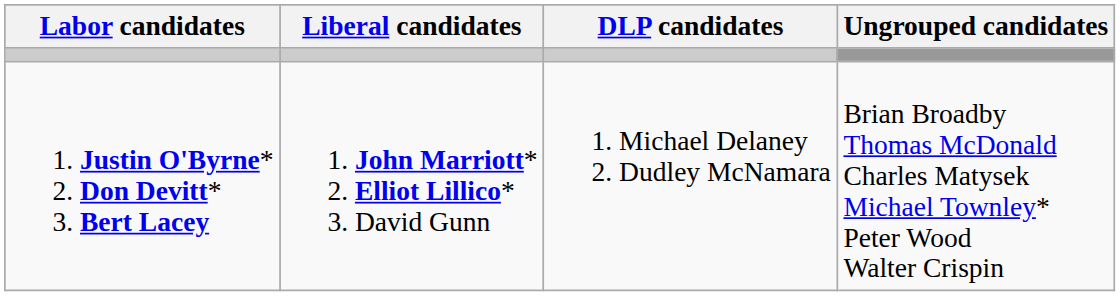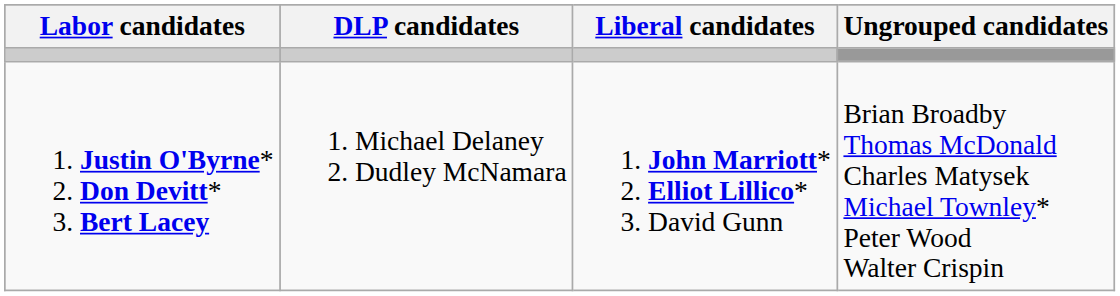columns swapped: (412, 26) <-> (691, 26)
